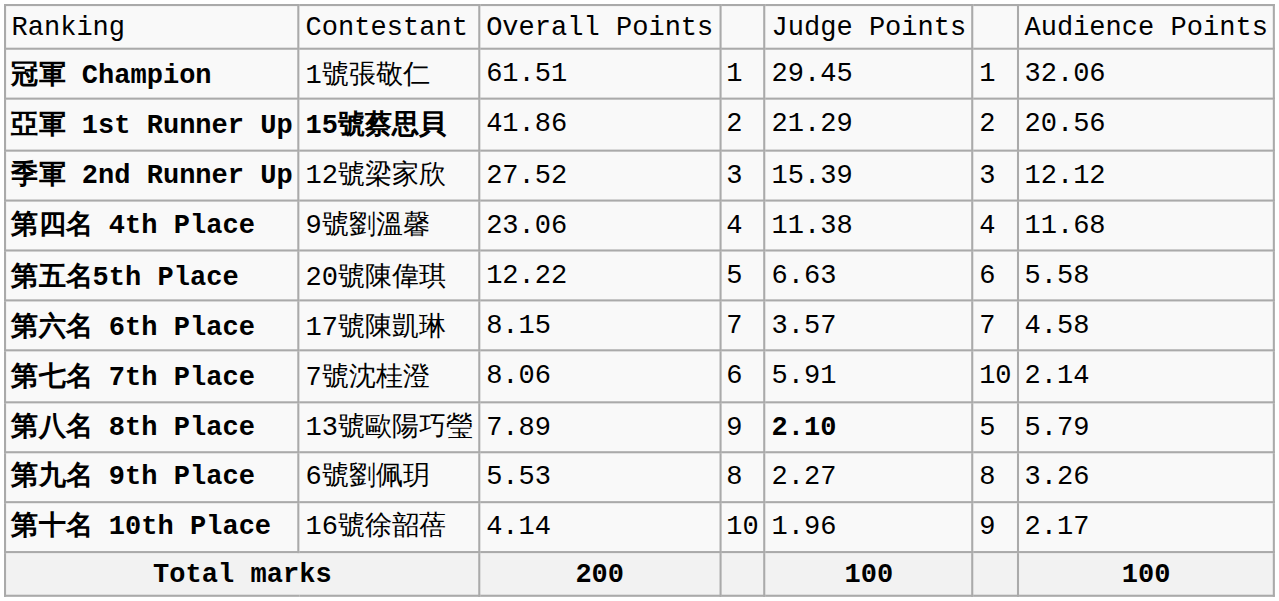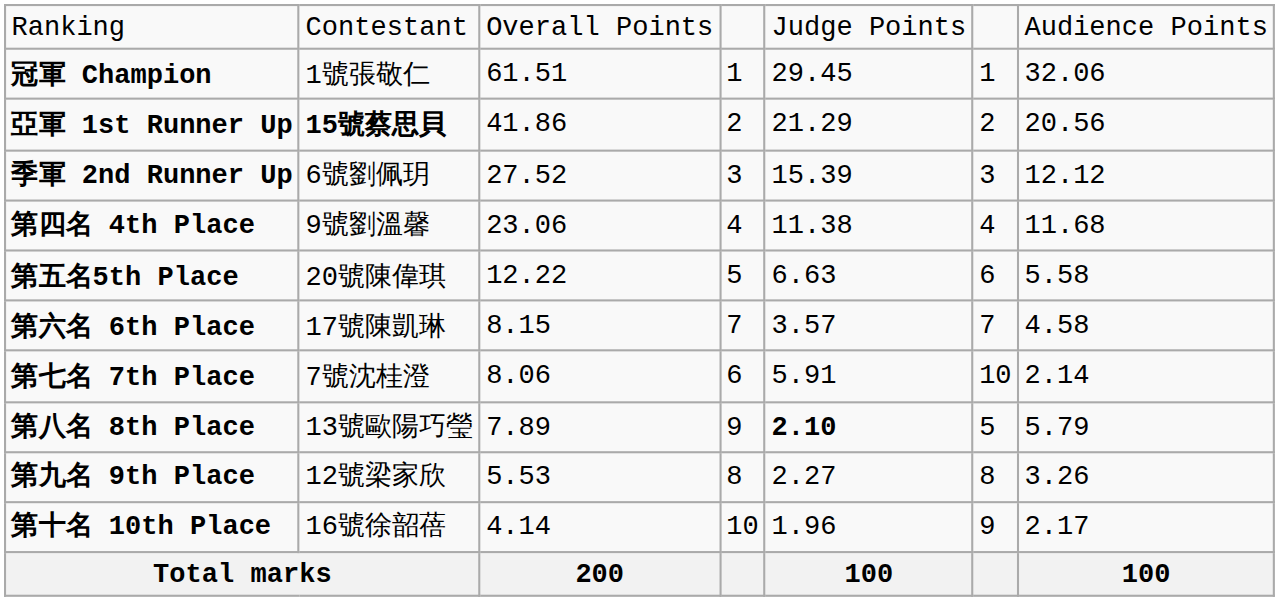(376, 176) 12號梁家欣 -> (368, 176) 6號劉佩玥
(368, 478) 6號劉佩玥 -> (376, 478) 12號梁家欣
